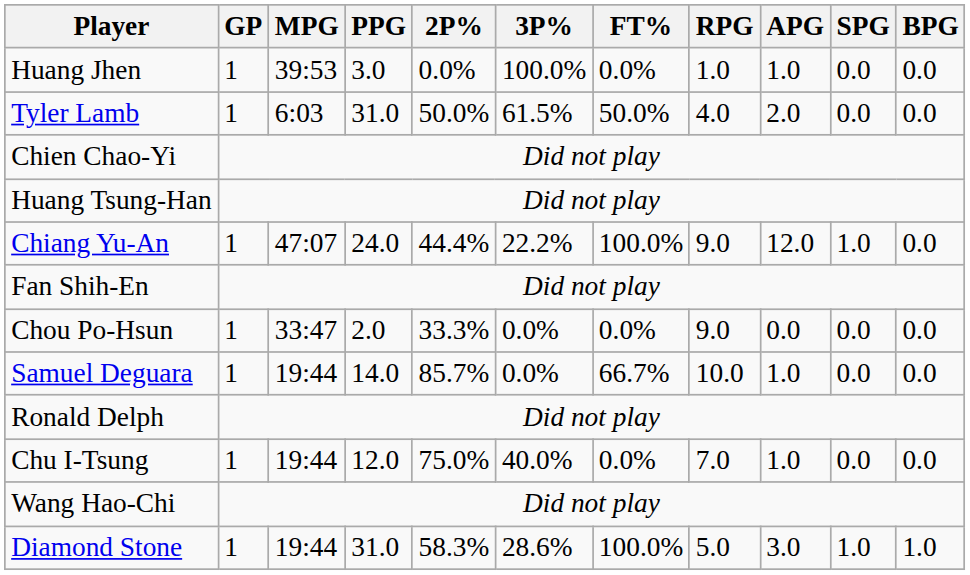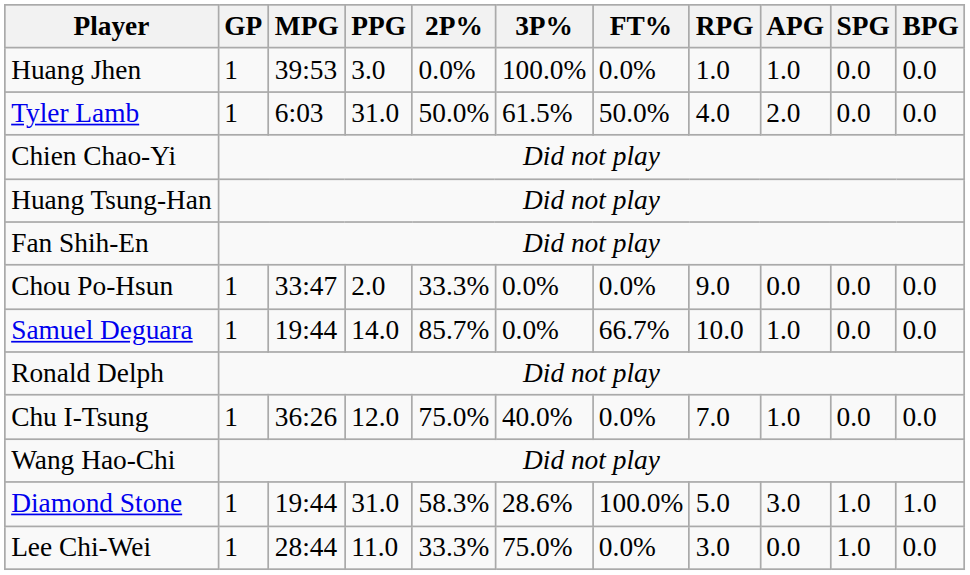- row: (90, 243)
(306, 460) 19:44 -> (306, 416) 36:26
+ row: (81, 546)
